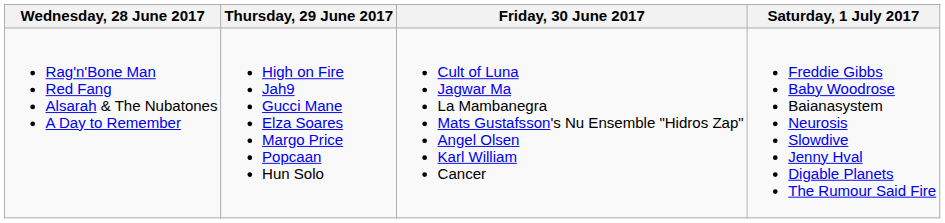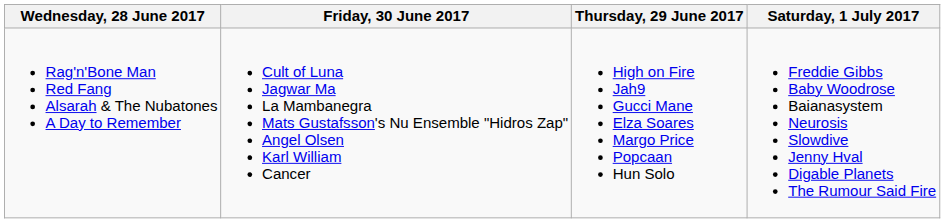columns swapped: (309, 16) <-> (572, 16)
